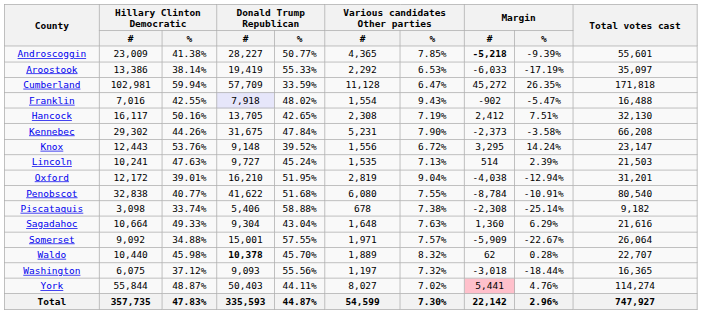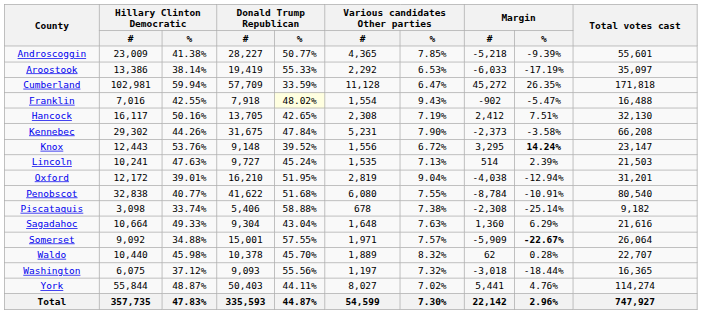(490, 54) bold -> (490, 54) normal
(246, 100) lavender background -> (246, 100) no background
(300, 100) no background -> (300, 100) lightyellow background
(544, 147) normal -> (544, 147) bold
(544, 240) normal -> (544, 240) bold
(246, 255) bold -> (246, 255) normal
(490, 286) pink background -> (490, 286) no background
